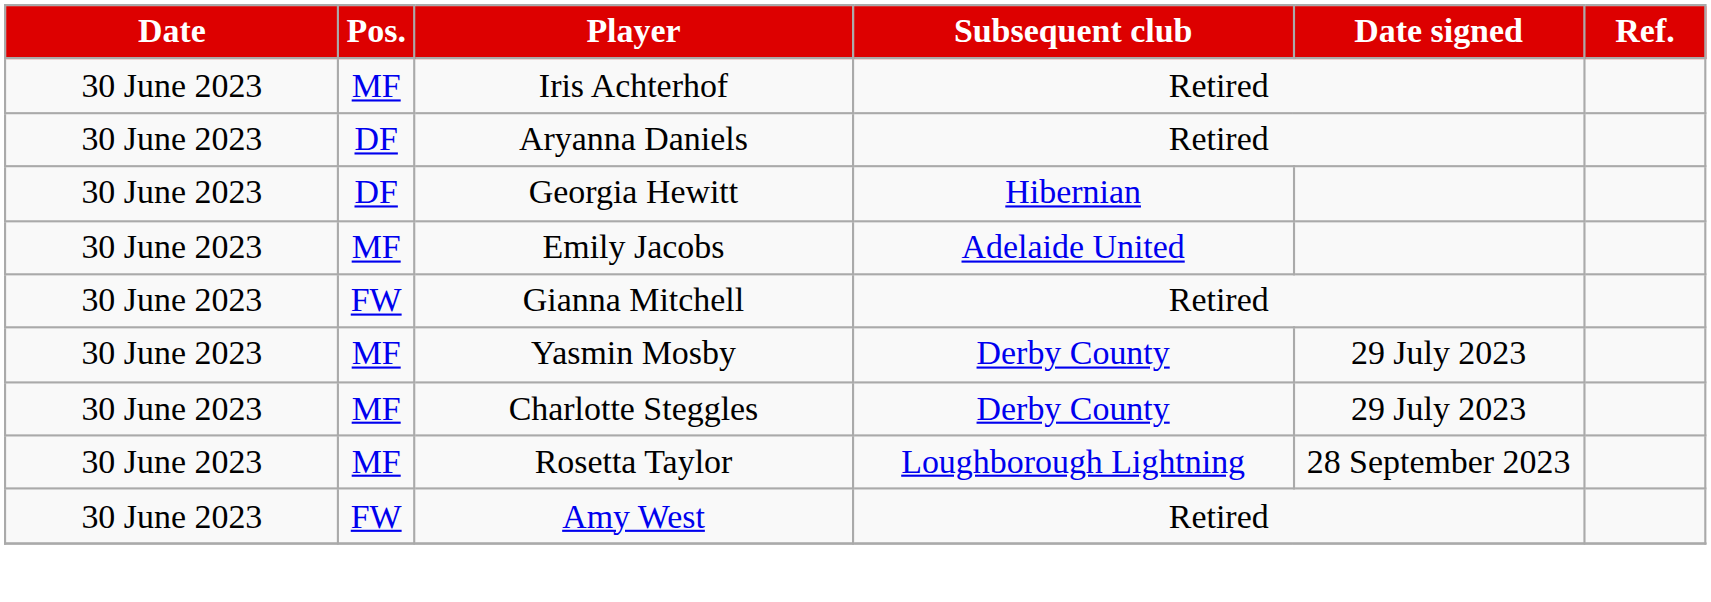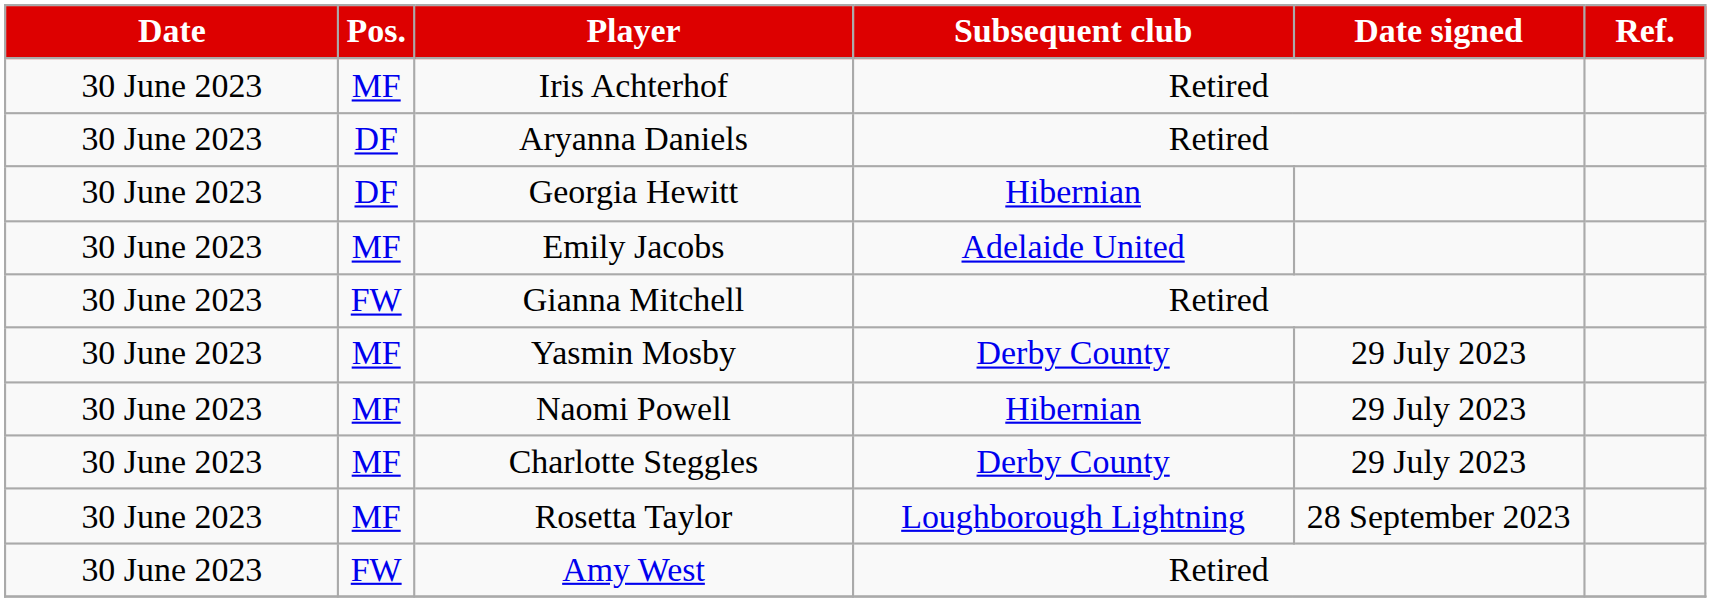+ row: (634, 407)
